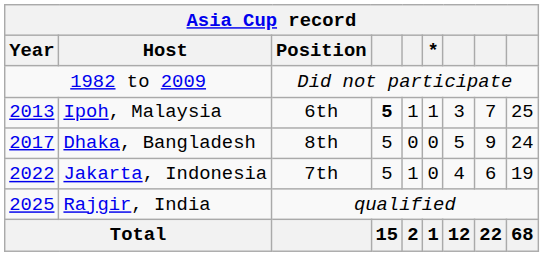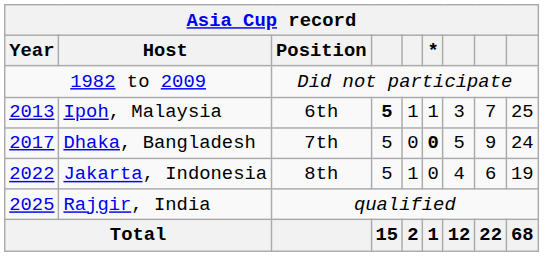(321, 143) 8th -> (321, 143) 7th
(433, 143) normal -> (433, 143) bold
(321, 174) 7th -> (321, 174) 8th
